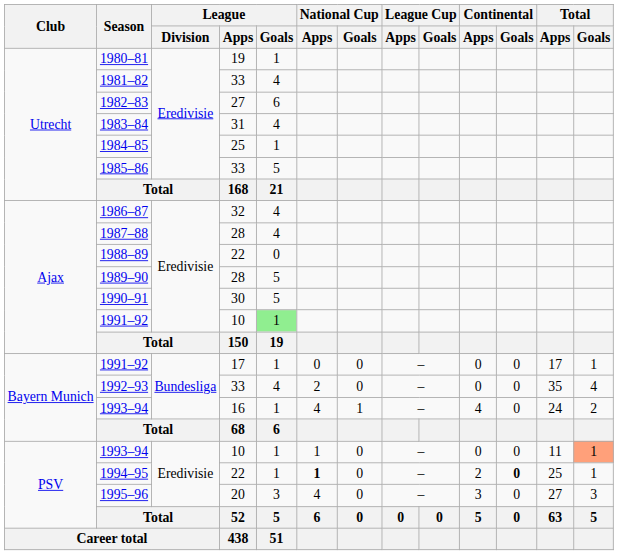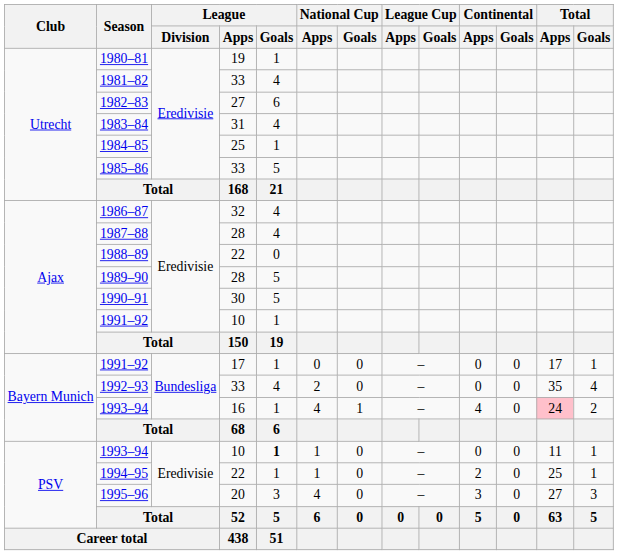(276, 320) lightgreen background -> (276, 320) no background
(555, 408) no background -> (555, 408) pink background
(276, 451) normal -> (276, 451) bold
(594, 451) lightsalmon background -> (594, 451) no background
(317, 473) bold -> (317, 473) normal
(517, 473) bold -> (517, 473) normal
